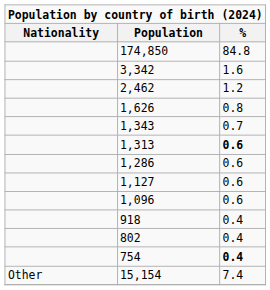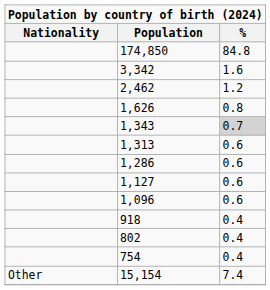(233, 126) no background -> (233, 126) lightgrey background
(233, 145) bold -> (233, 145) normal
(233, 257) bold -> (233, 257) normal
